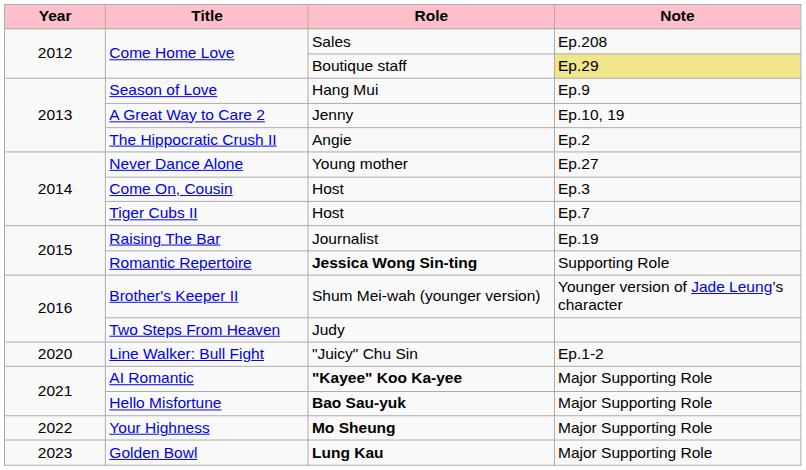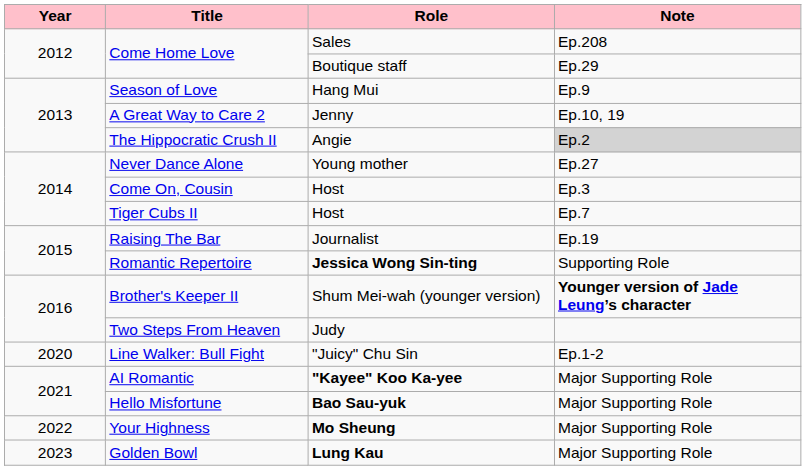(578, 66) khaki background -> (578, 66) no background
(574, 139) no background -> (574, 139) lightgrey background
(671, 296) normal -> (648, 296) bold
